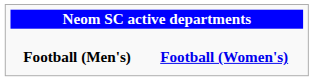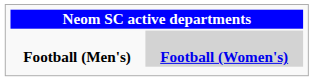(224, 57) no background -> (224, 57) lightgrey background
